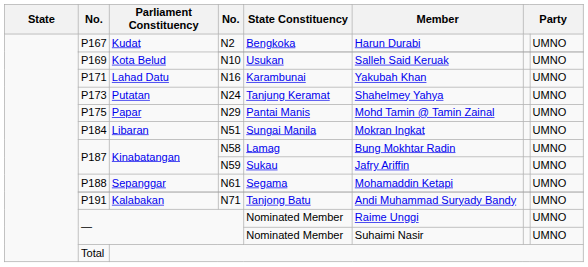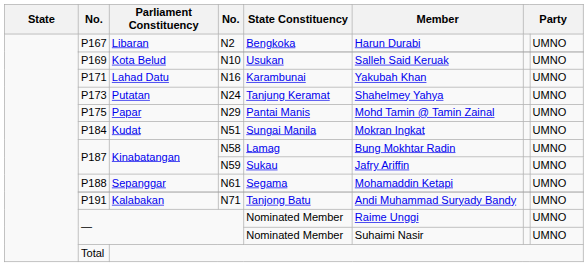(126, 43) Kudat -> (130, 43) Libaran
(130, 130) Libaran -> (126, 130) Kudat
